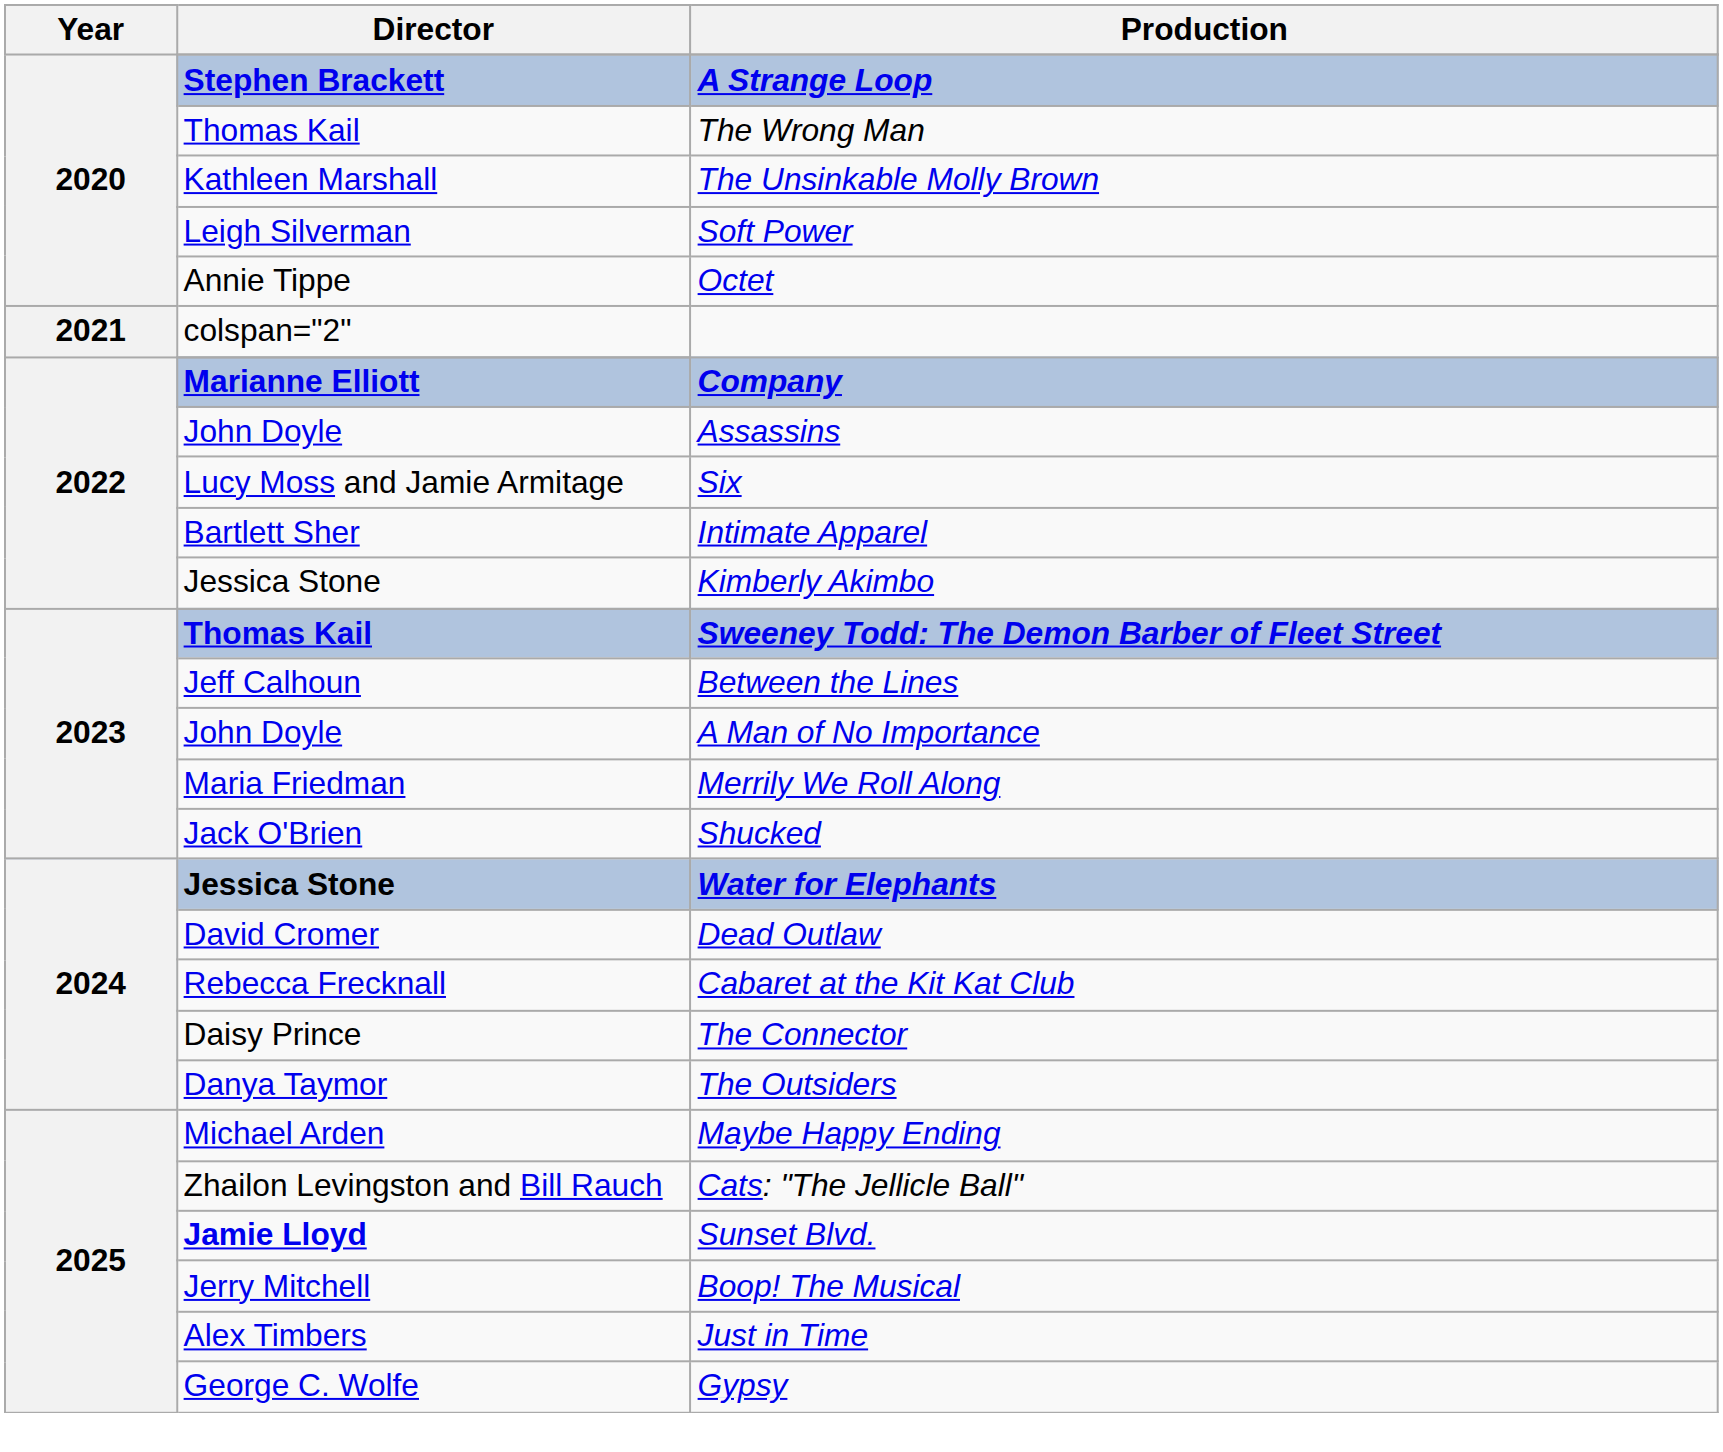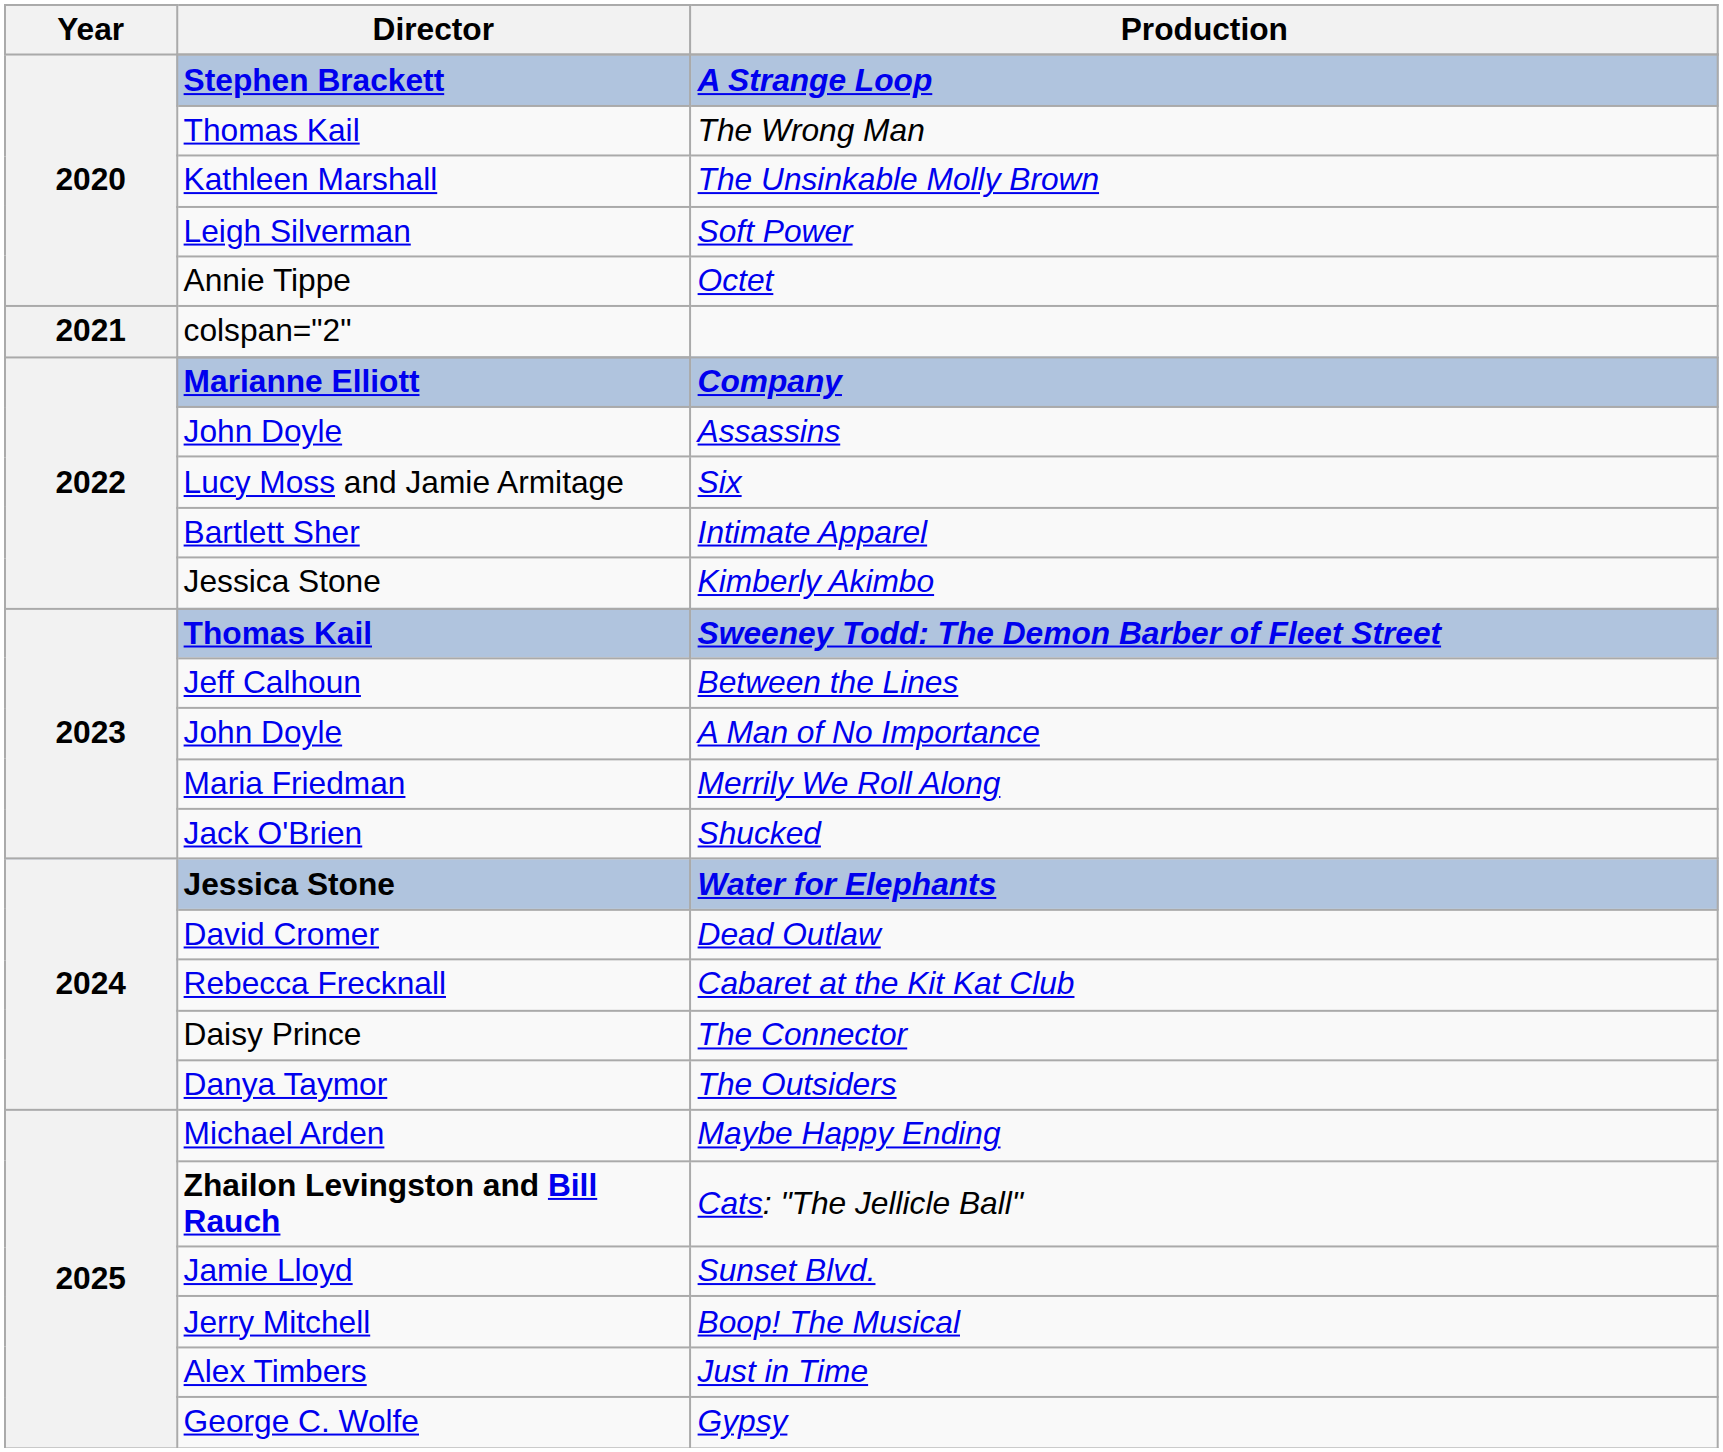(423, 1185) normal -> (390, 1203) bold
(275, 1235) bold -> (268, 1271) normal
